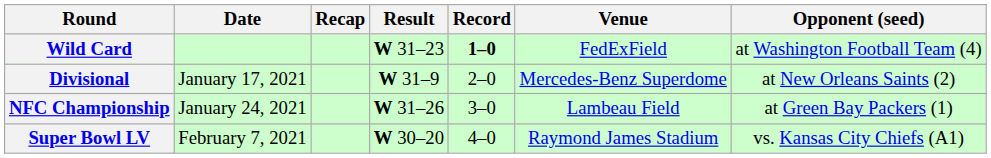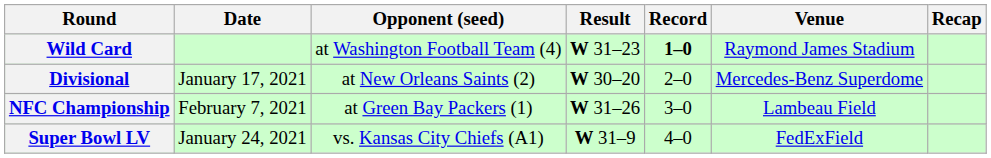columns swapped: (859, 19) <-> (340, 19)
(623, 49) FedExField -> (819, 49) Raymond James Stadium
(409, 78) W 31–9 -> (605, 78) W 30–20
(242, 108) January 24, 2021 -> (242, 108) February 7, 2021
(242, 138) February 7, 2021 -> (242, 138) January 24, 2021
(409, 138) W 30–20 -> (605, 138) W 31–9
(623, 138) Raymond James Stadium -> (819, 138) FedExField
